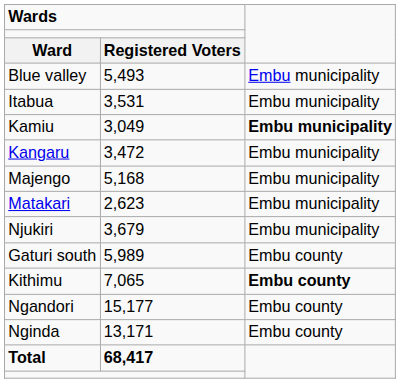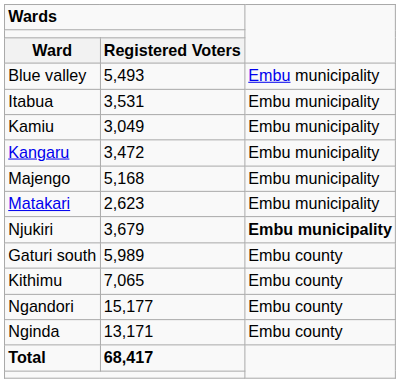(320, 127) bold -> (314, 127) normal
(314, 229) normal -> (320, 229) bold
(299, 281) bold -> (295, 281) normal
